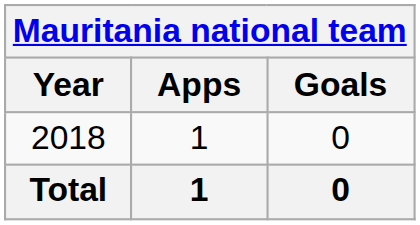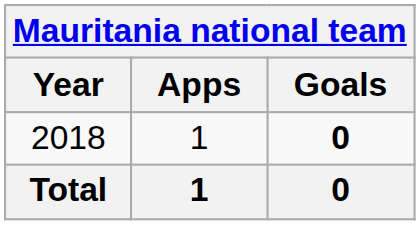(341, 137) normal -> (341, 137) bold
